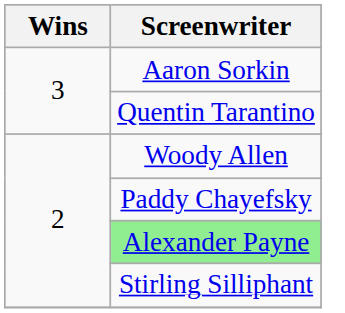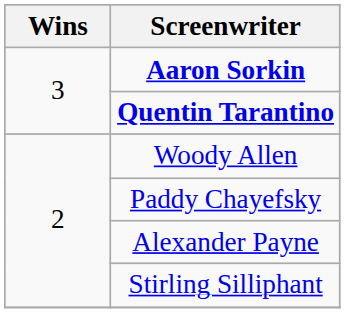(216, 69) normal -> (226, 69) bold
(216, 112) normal -> (226, 112) bold
(216, 241) lightgreen background -> (226, 241) no background
